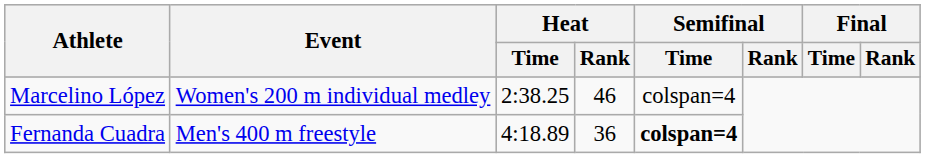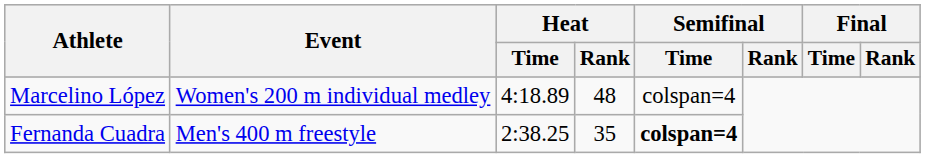(535, 96) 2:38.25 -> (535, 96) 4:18.89
(605, 96) 46 -> (605, 96) 48
(535, 133) 4:18.89 -> (535, 133) 2:38.25
(605, 133) 36 -> (605, 133) 35
